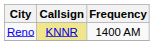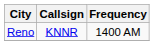(62, 32) khaki background -> (62, 32) no background
